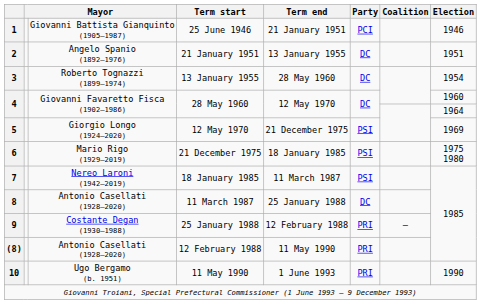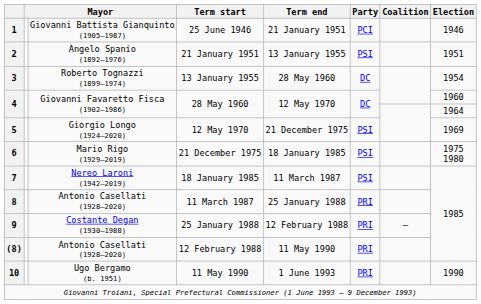(365, 54) DC -> (365, 54) PSI
(365, 202) DC -> (365, 202) PRI
